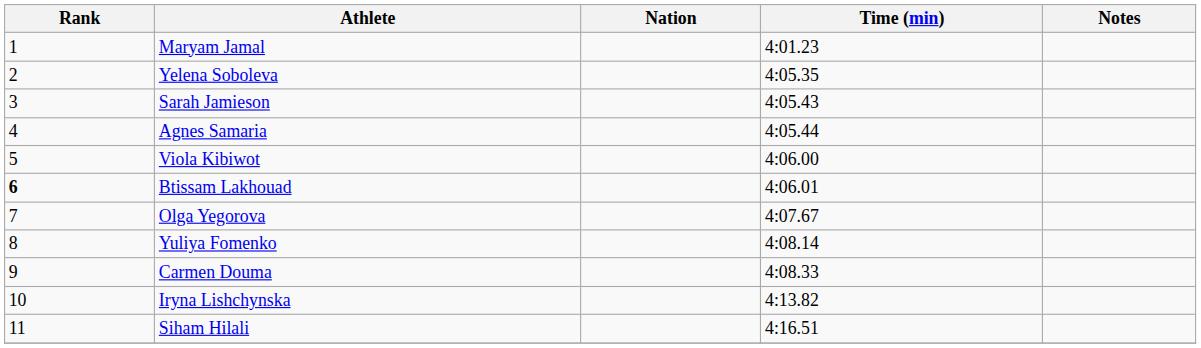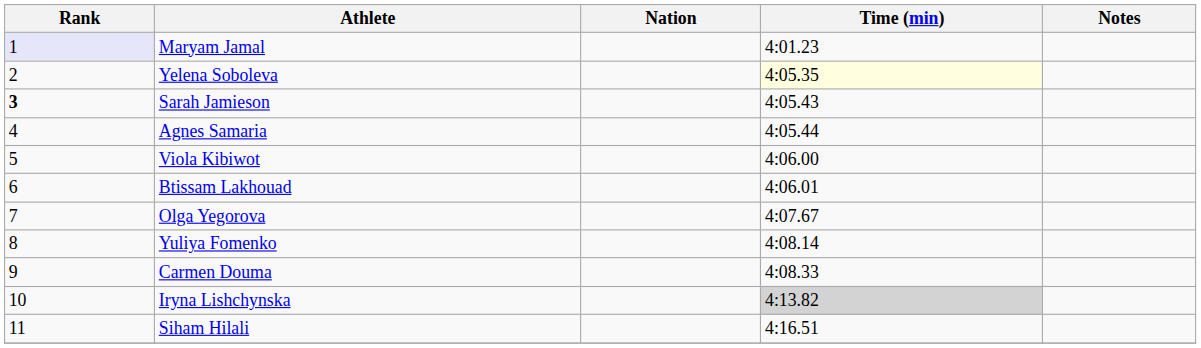(13, 46) no background -> (13, 46) lavender background
(792, 74) no background -> (792, 74) lightyellow background
(13, 103) normal -> (13, 103) bold
(13, 187) bold -> (13, 187) normal
(792, 300) no background -> (792, 300) lightgrey background
